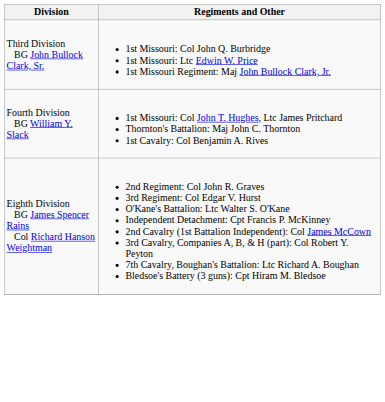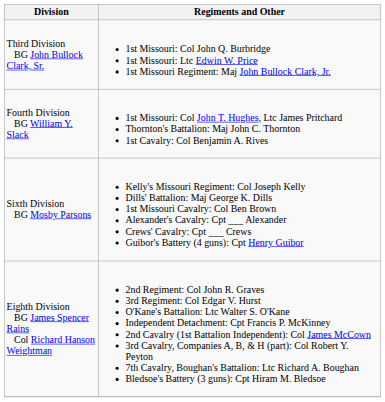+ row: (49, 209)
